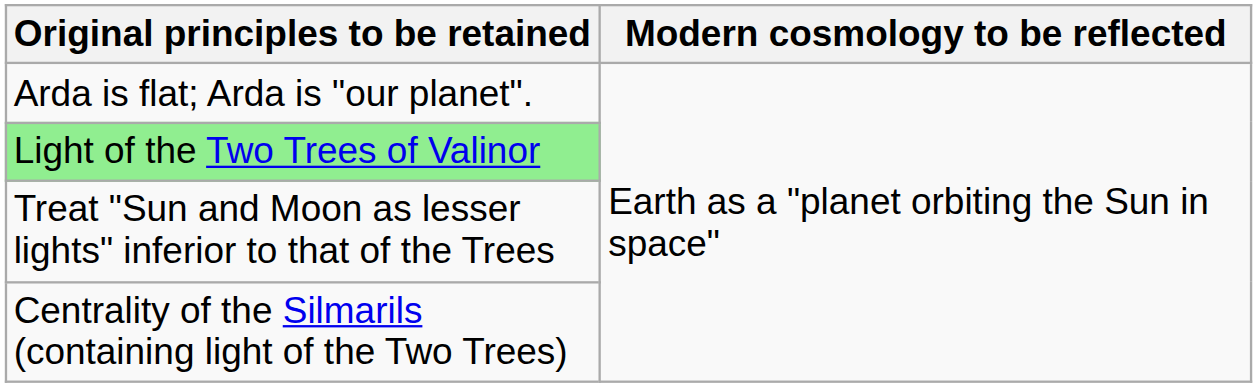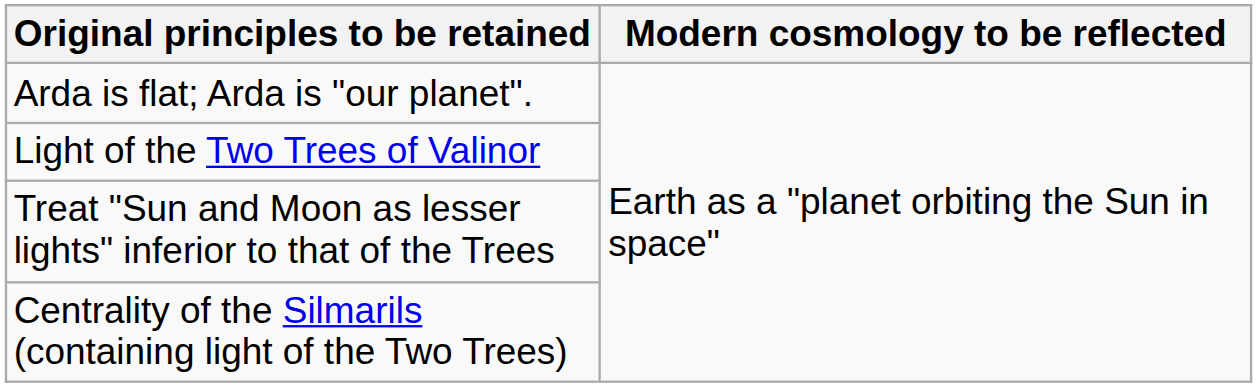(277, 151) lightgreen background -> (277, 151) no background
